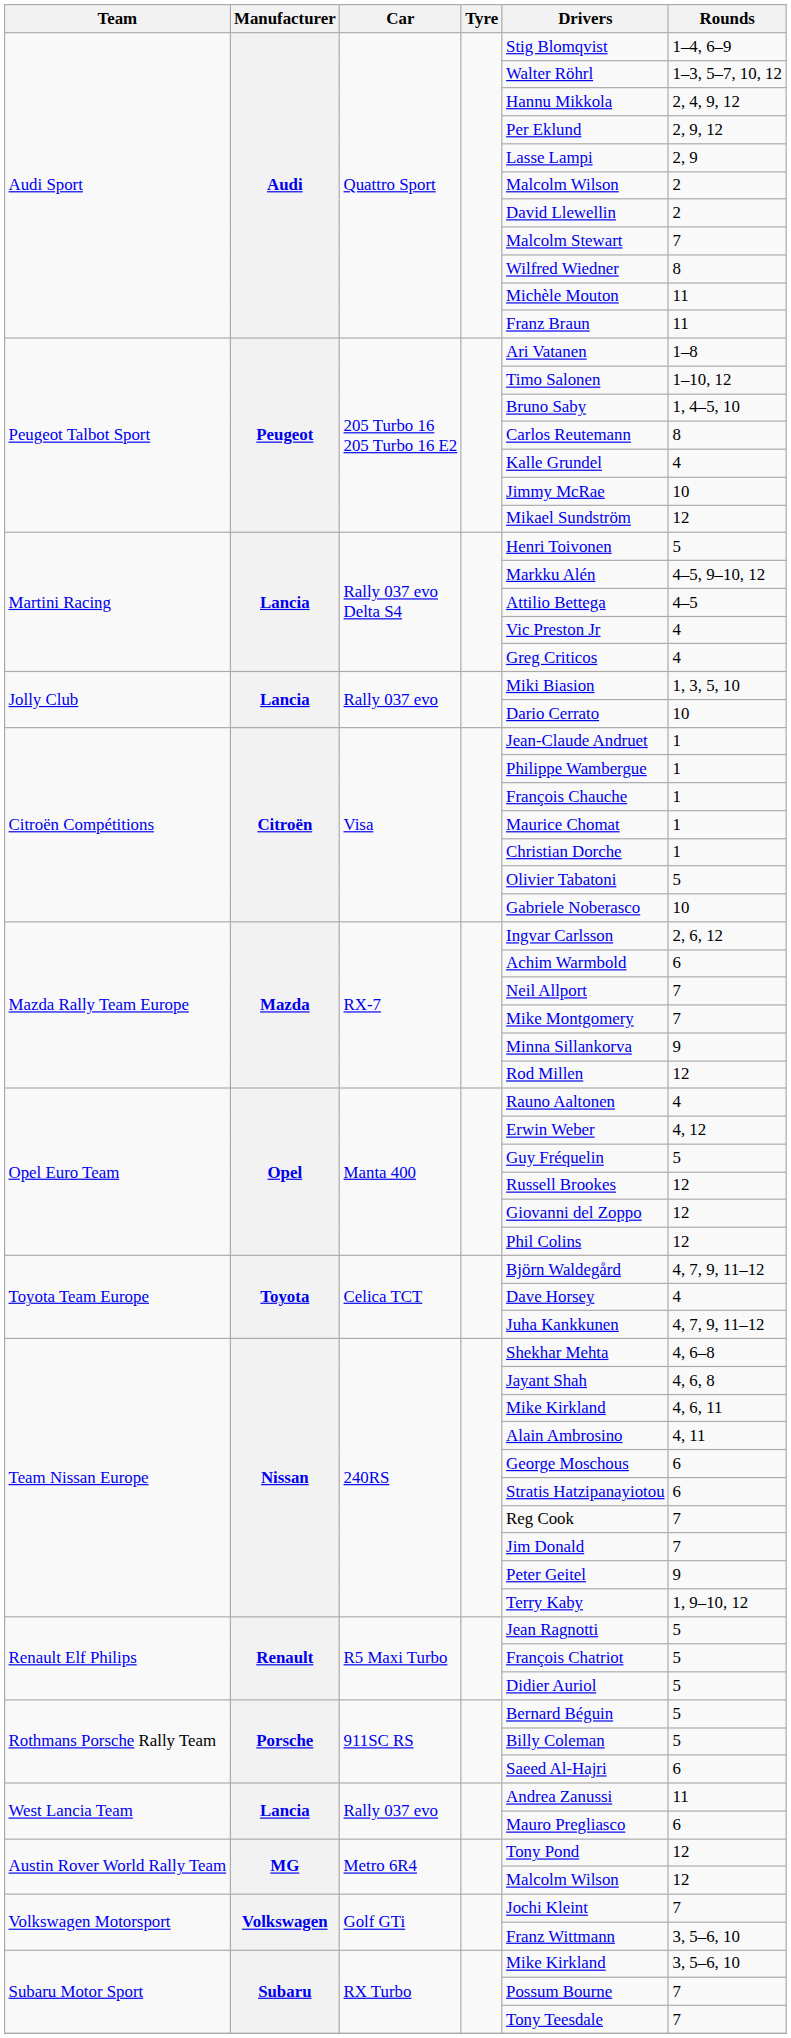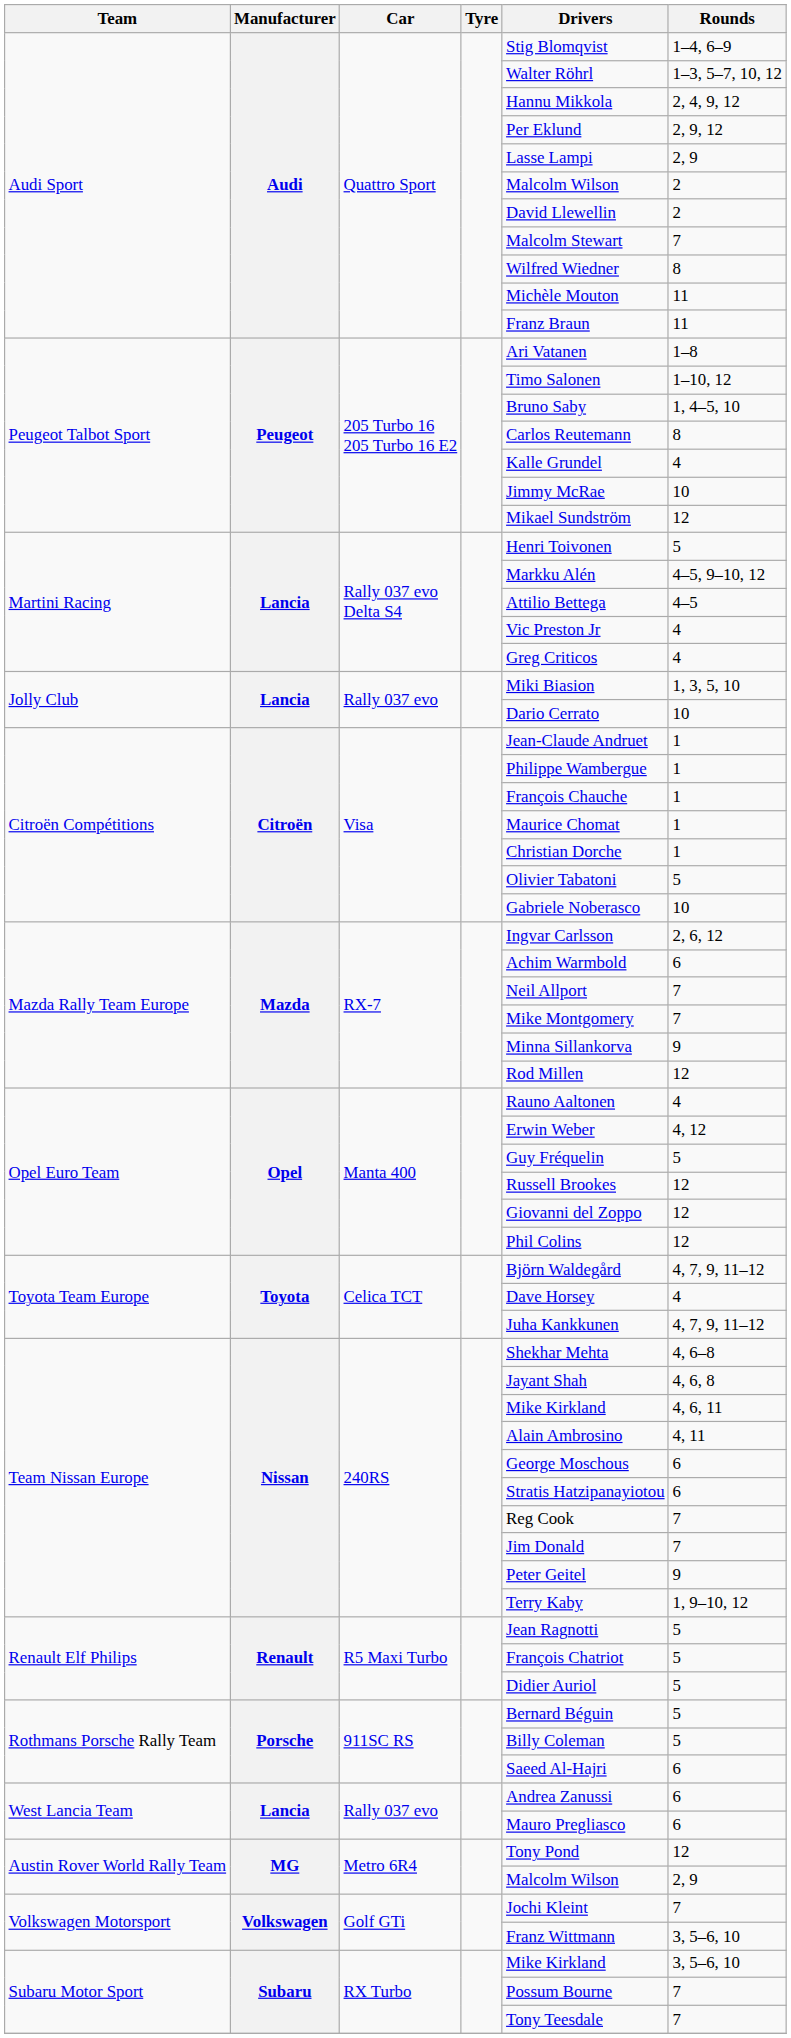(681, 1797) 11 -> (677, 1797) 6
(681, 1880) 12 -> (685, 1880) 2, 9
